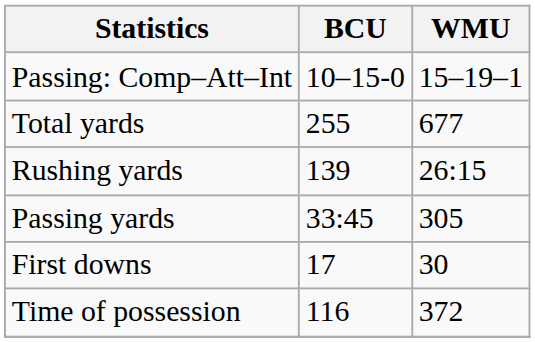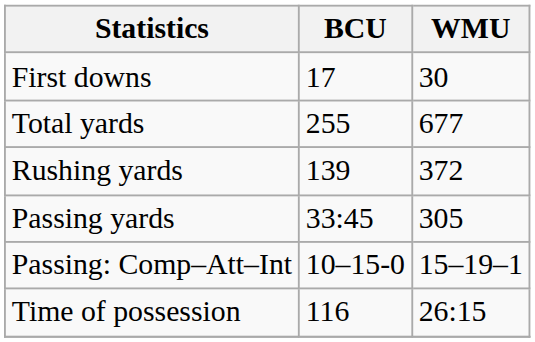rows swapped: (82, 264) <-> (152, 76)
(453, 170) 26:15 -> (441, 170) 372
(441, 312) 372 -> (453, 312) 26:15
